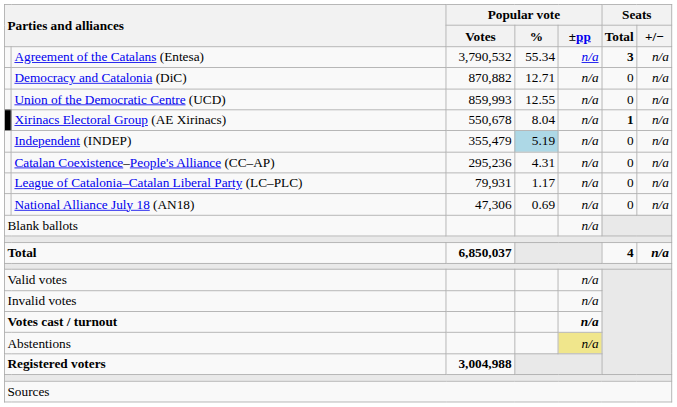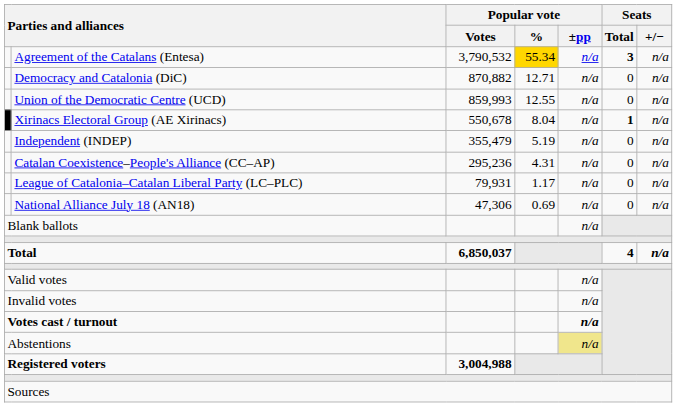(540, 57) no background -> (540, 57) gold background
(543, 141) lightblue background -> (543, 141) no background
